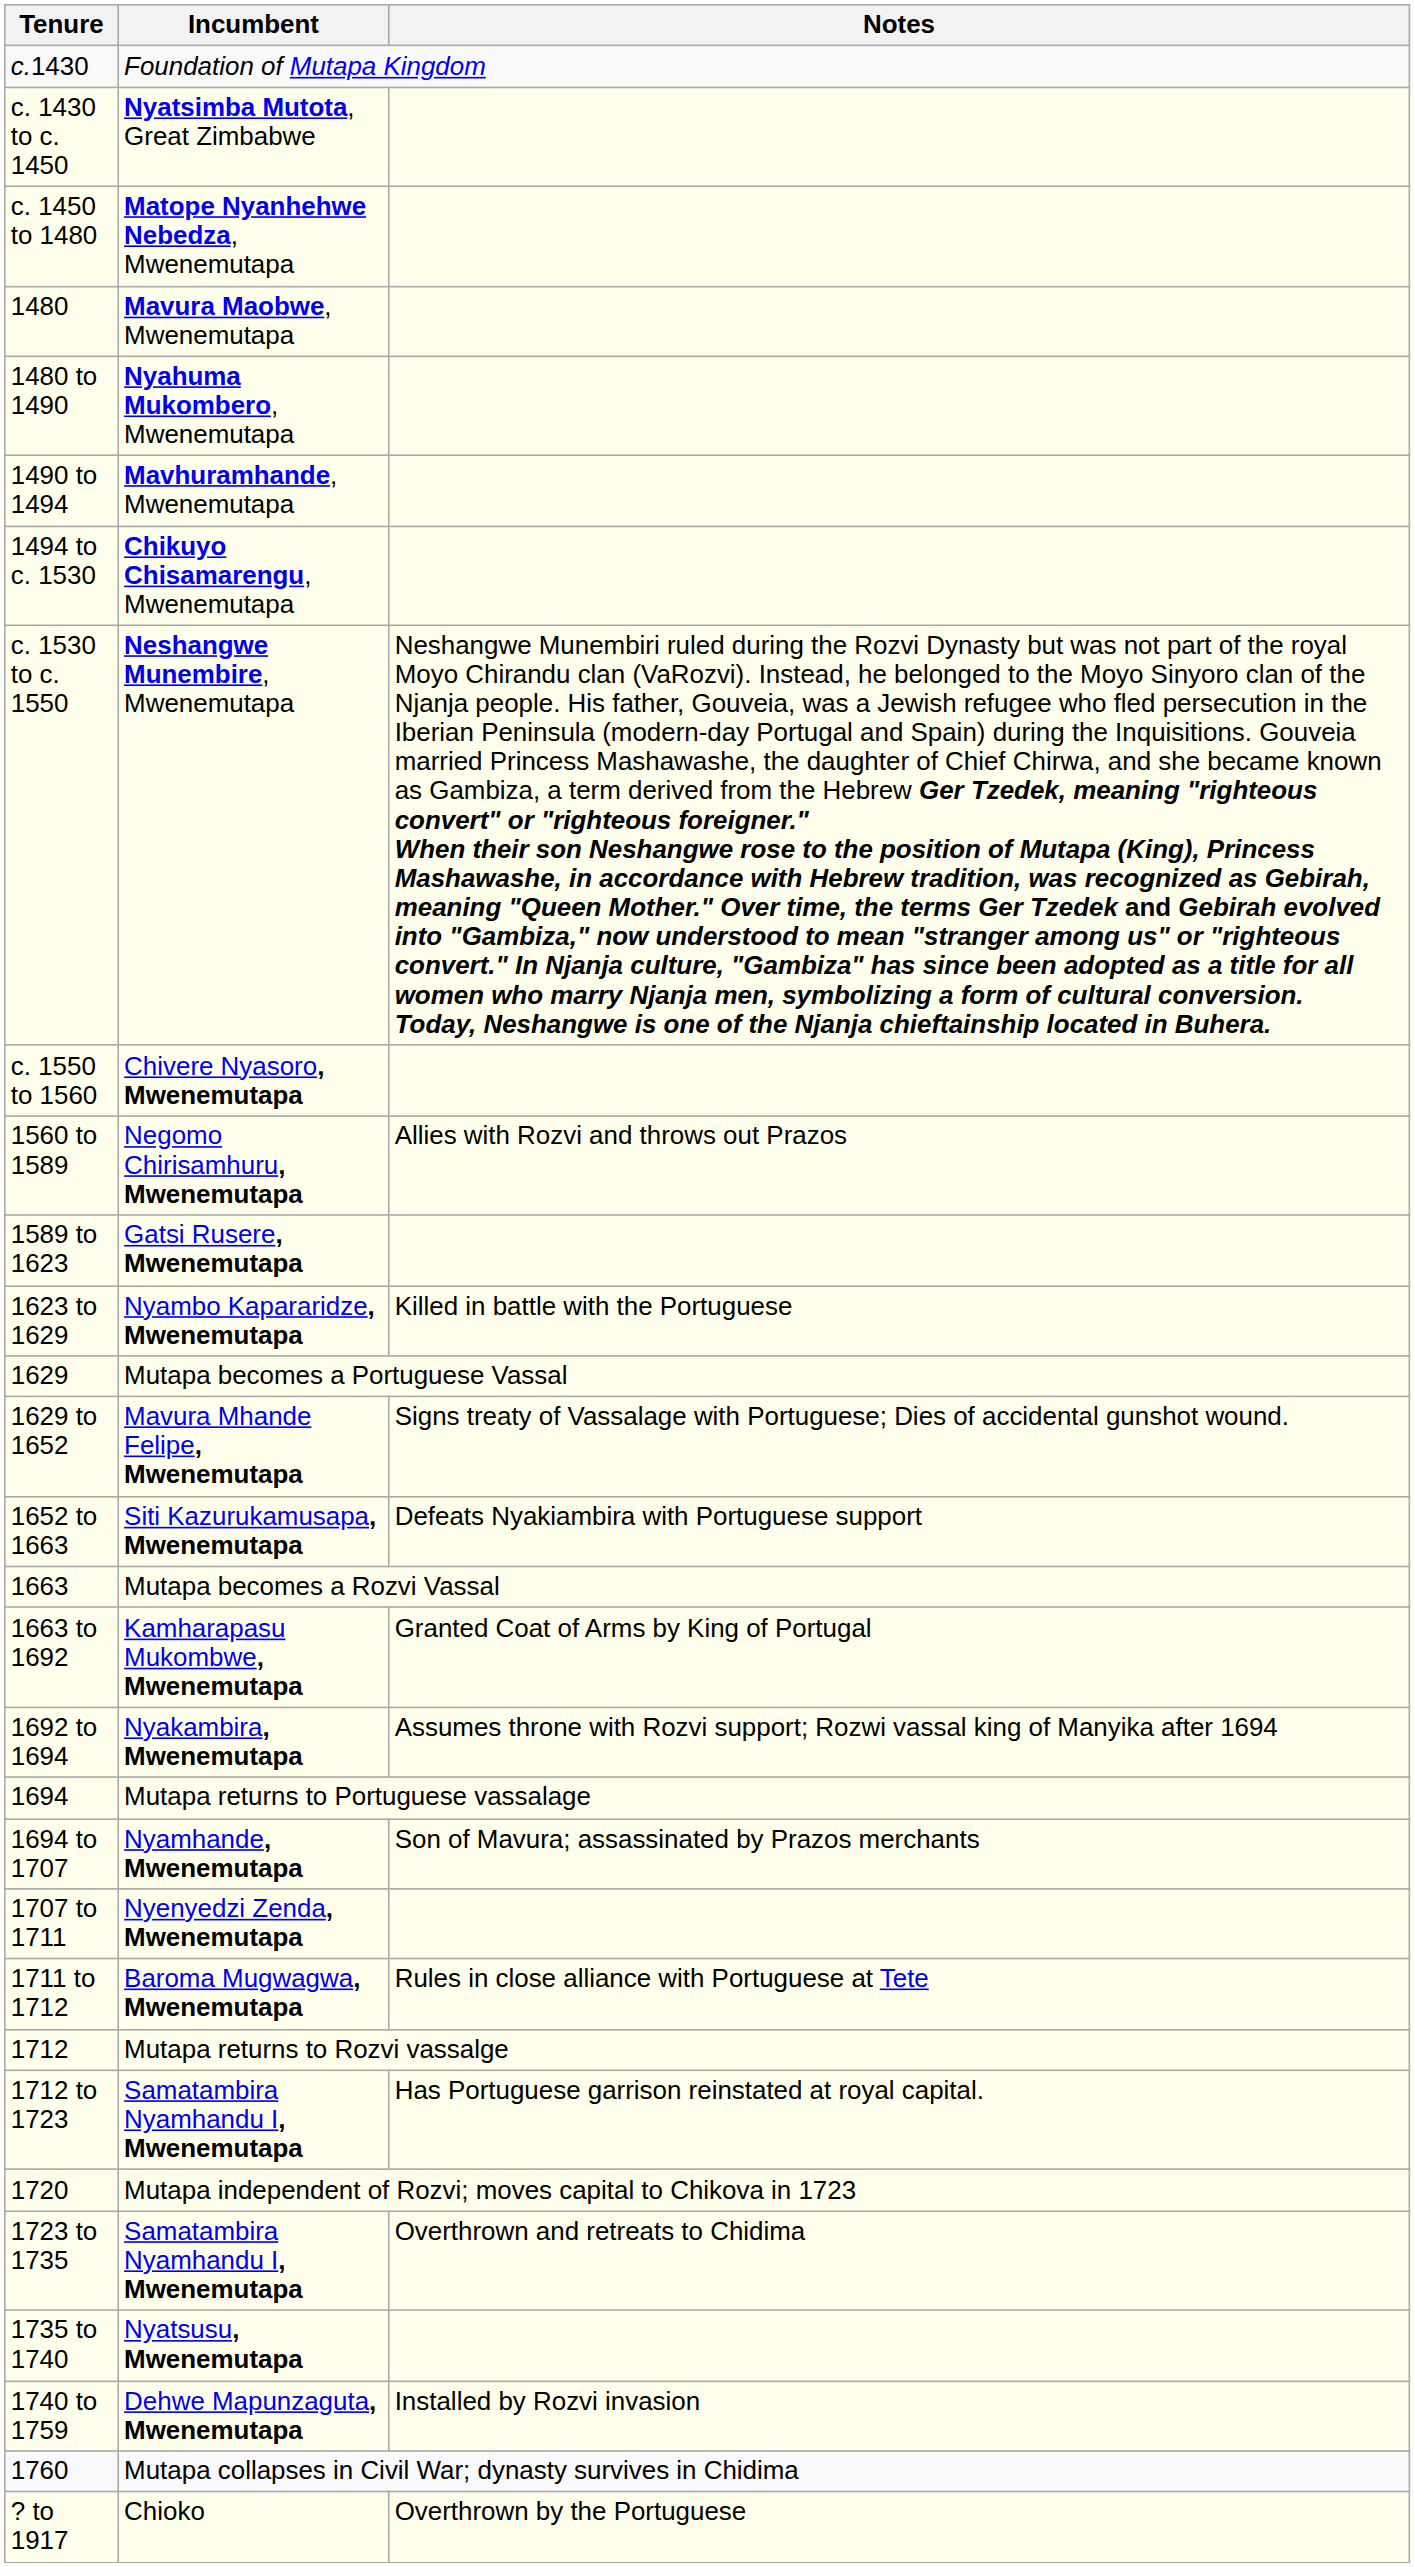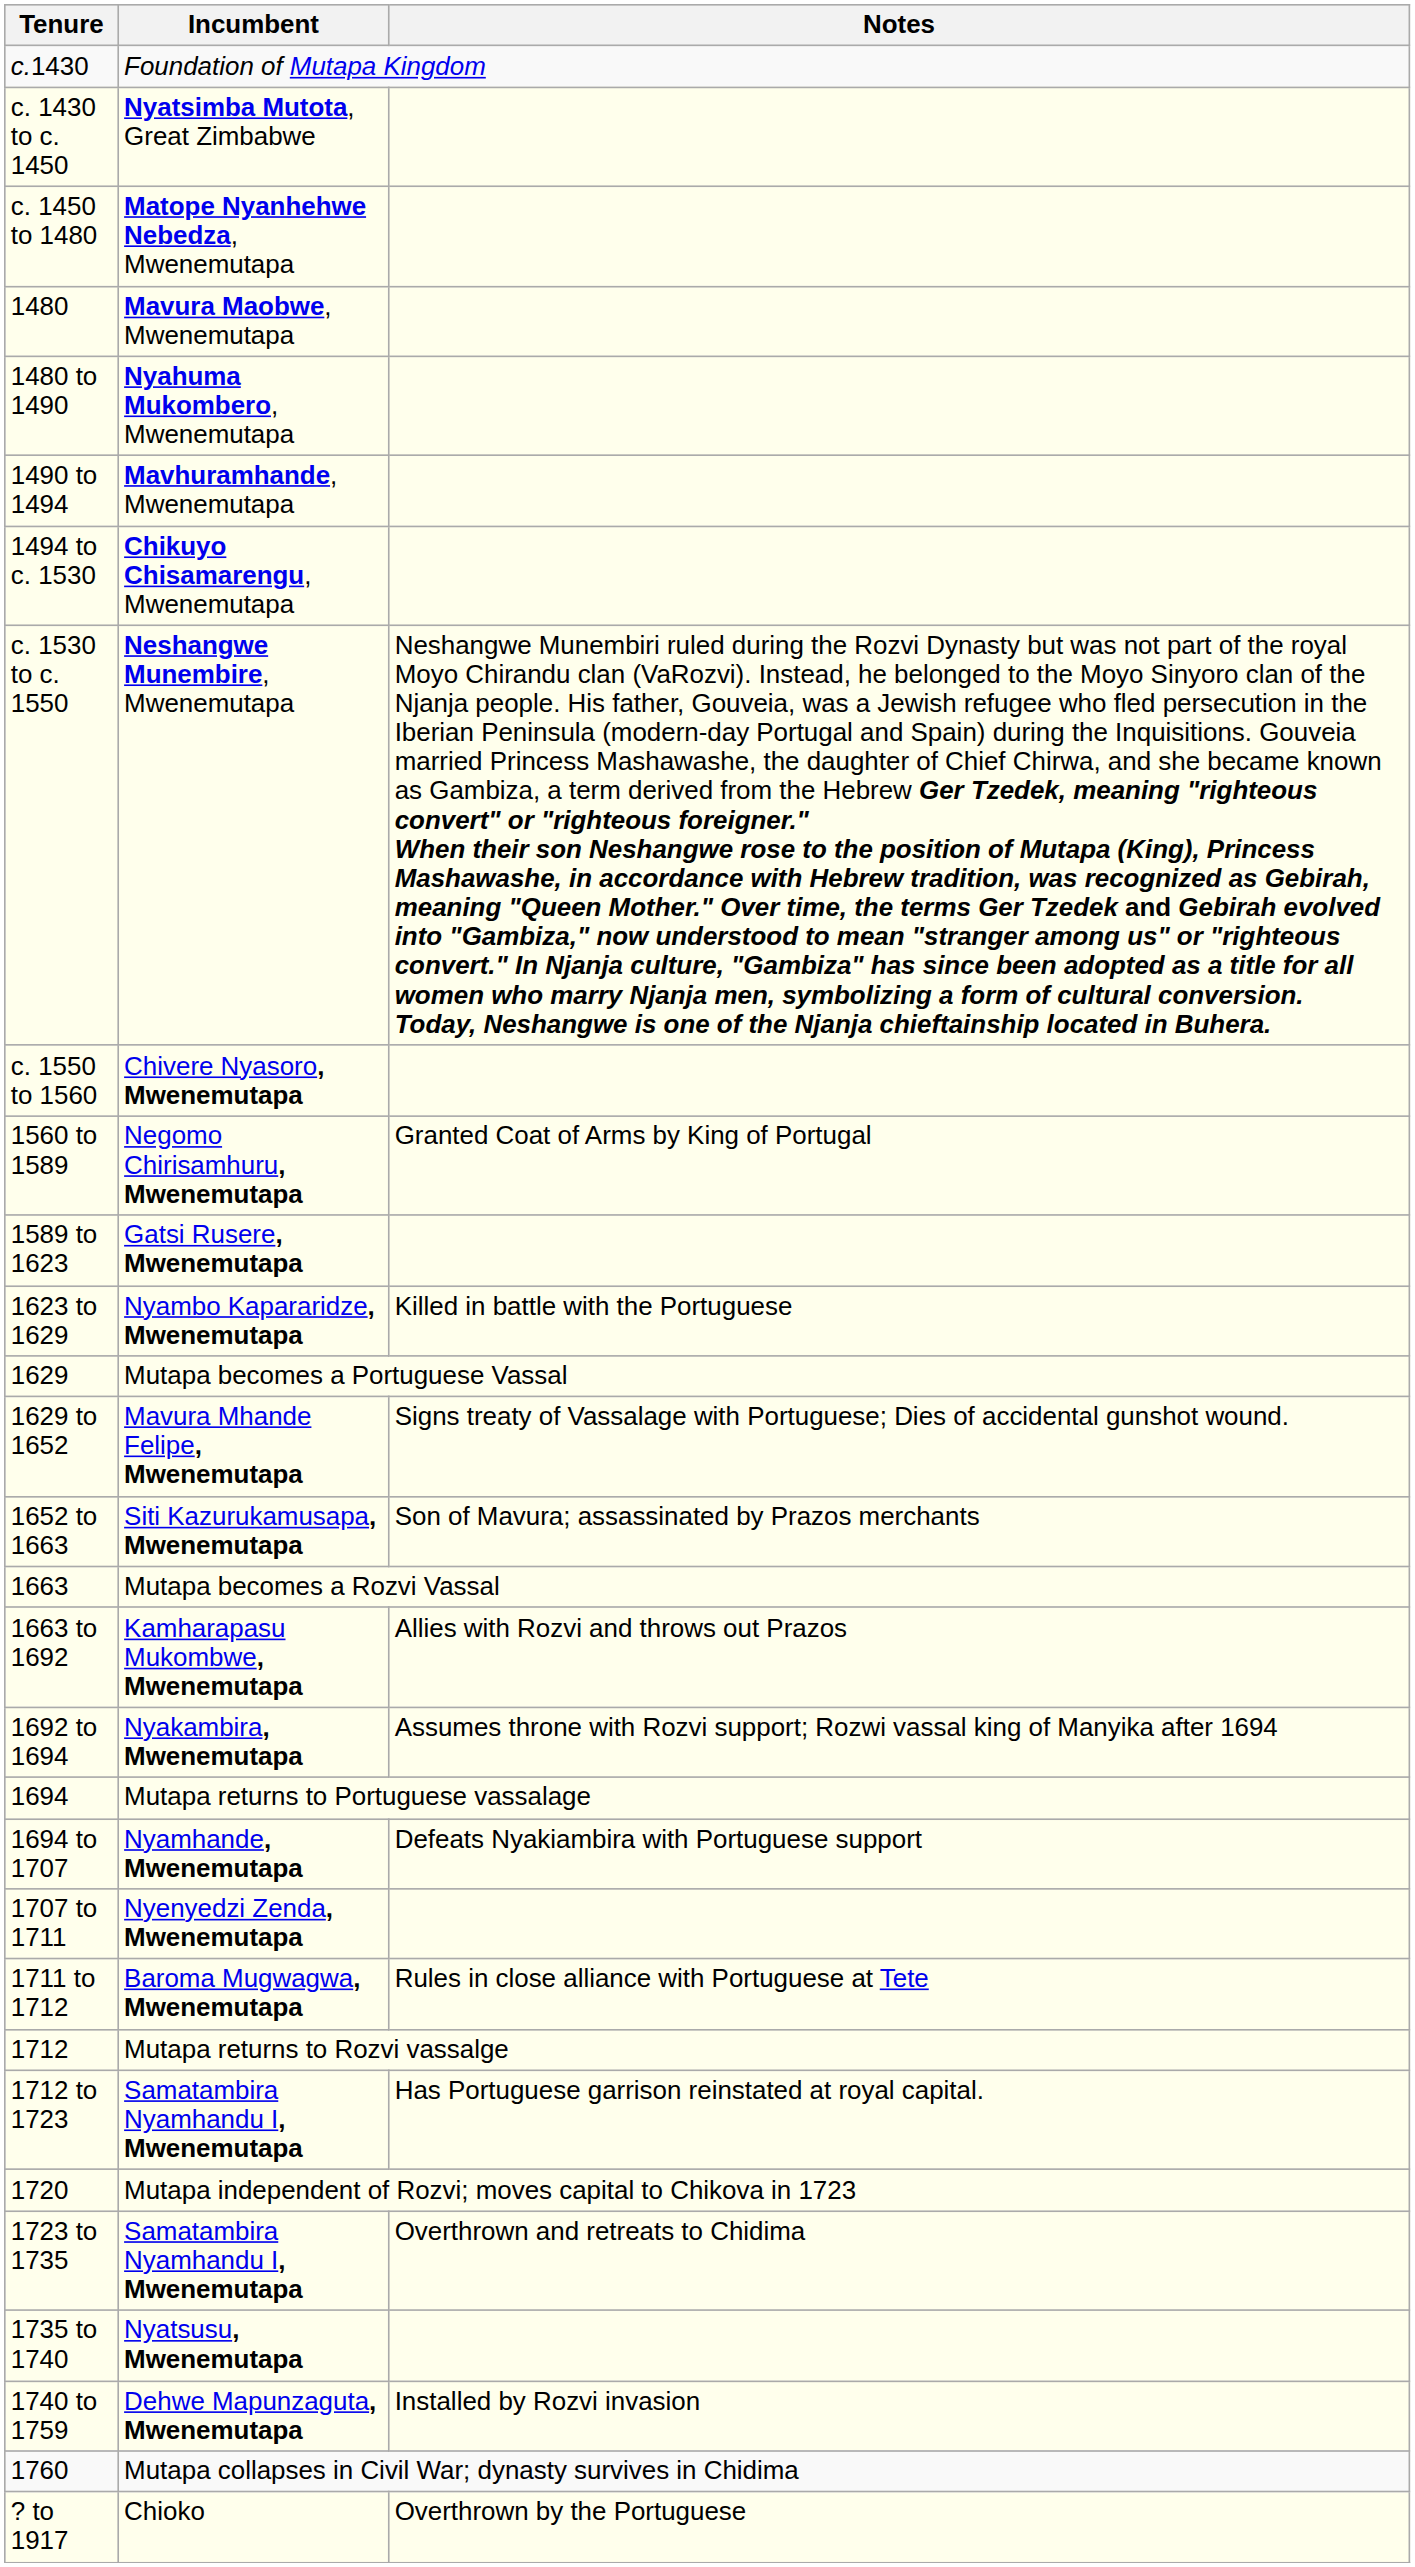(621, 1135) Allies with Rozvi and throws out Prazos -> (633, 1135) Granted Coat of Arms by King of Portugal
(658, 1516) Defeats Nyakiambira with Portuguese support -> (687, 1516) Son of Mavura; assassinated by Prazos merchants
(633, 1627) Granted Coat of Arms by King of Portugal -> (621, 1627) Allies with Rozvi and throws out Prazos
(687, 1838) Son of Mavura; assassinated by Prazos merchants -> (658, 1838) Defeats Nyakiambira with Portuguese support
